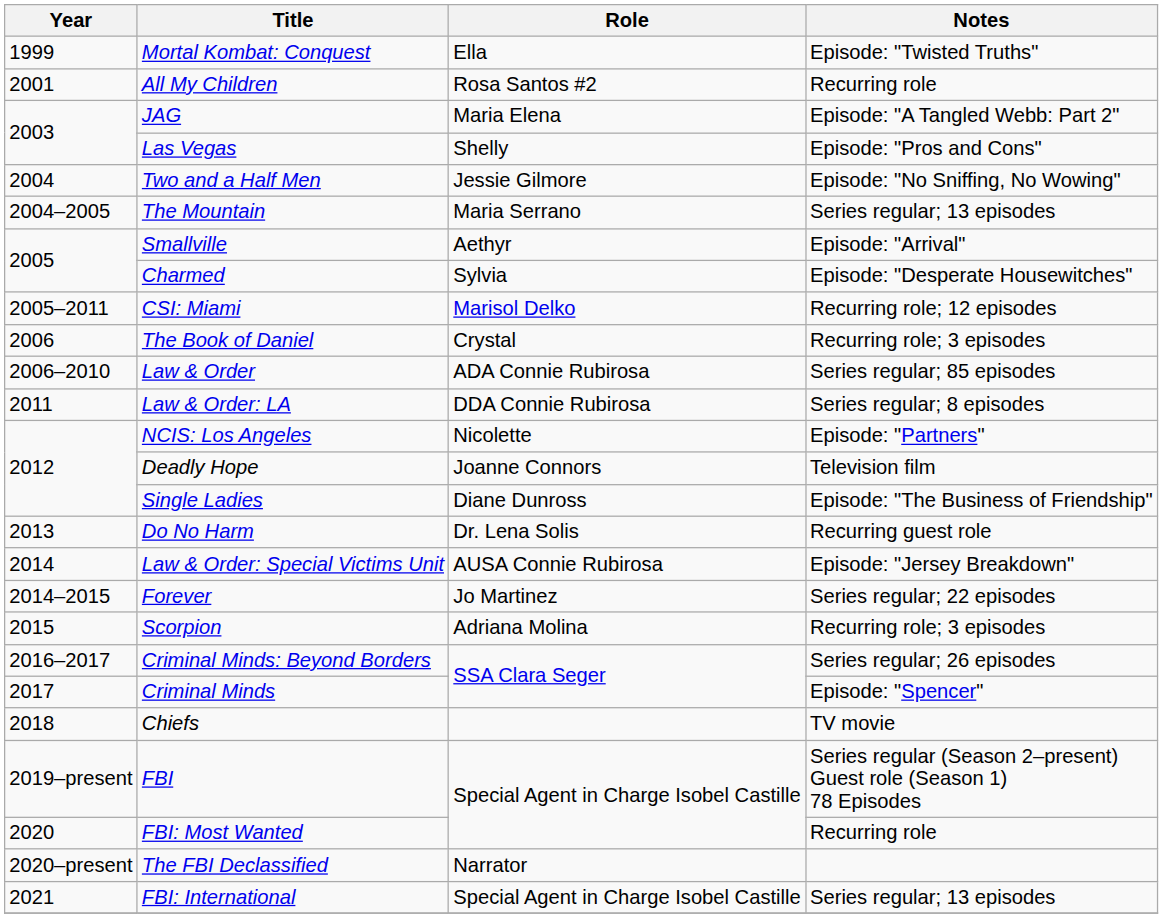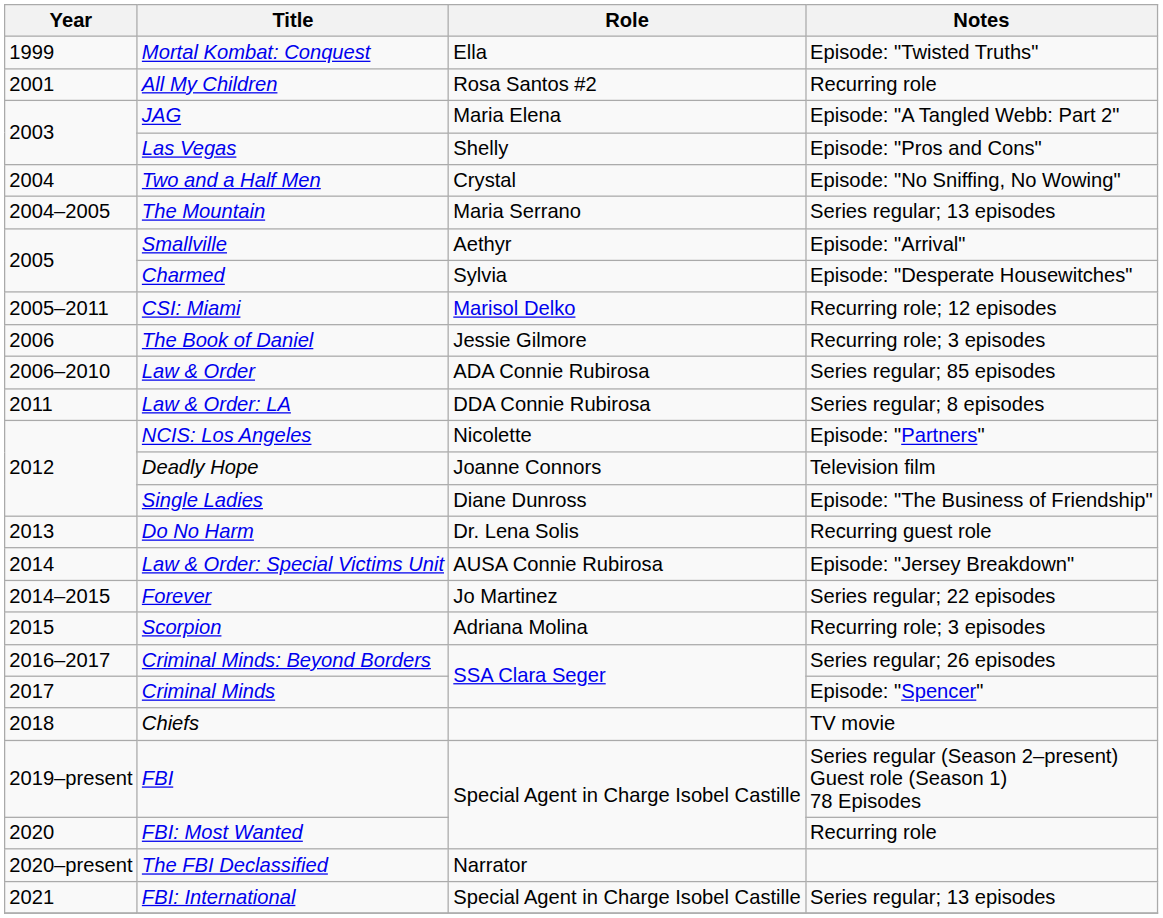(520, 180) Jessie Gilmore -> (485, 180) Crystal
(485, 340) Crystal -> (520, 340) Jessie Gilmore
